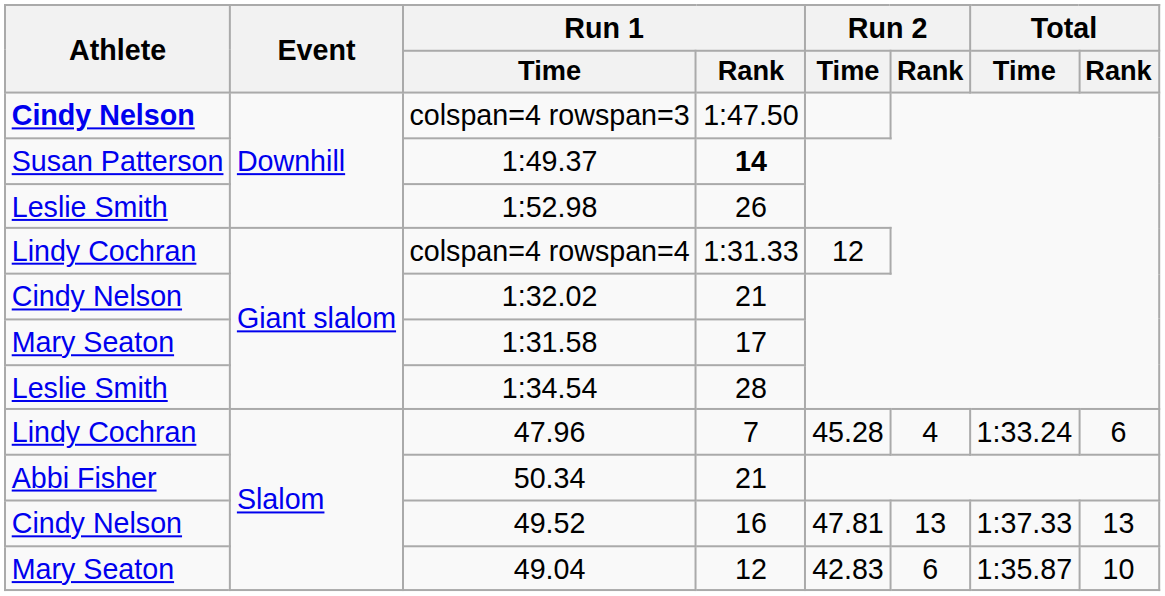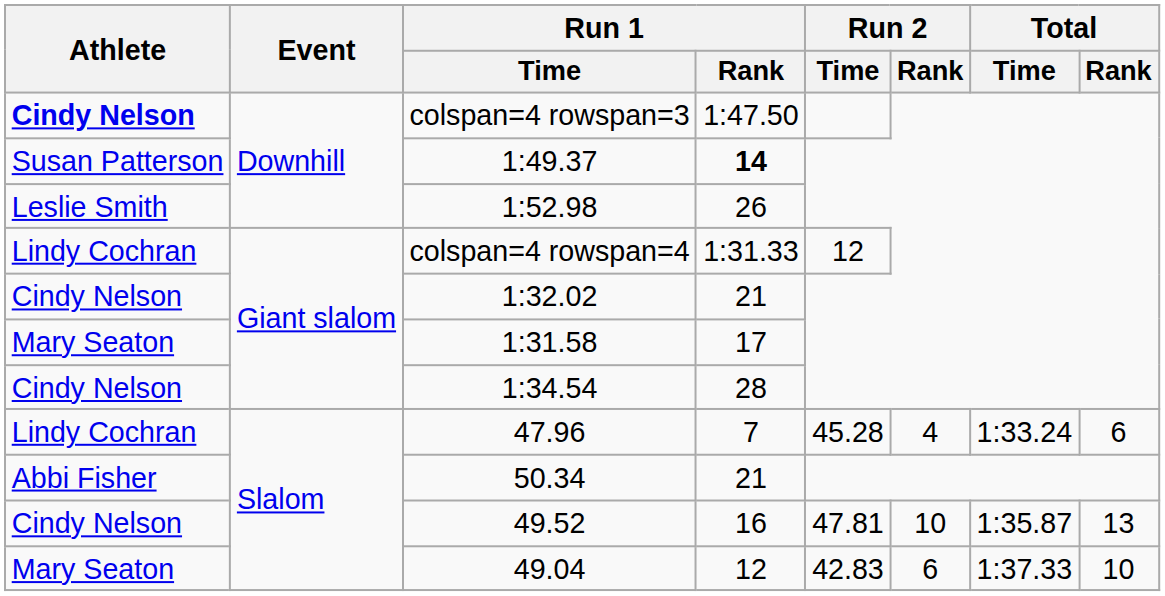(90, 388) Leslie Smith -> (97, 388) Cindy Nelson
(930, 523) 13 -> (930, 523) 10
(1024, 523) 1:37.33 -> (1024, 523) 1:35.87
(1024, 569) 1:35.87 -> (1024, 569) 1:37.33
